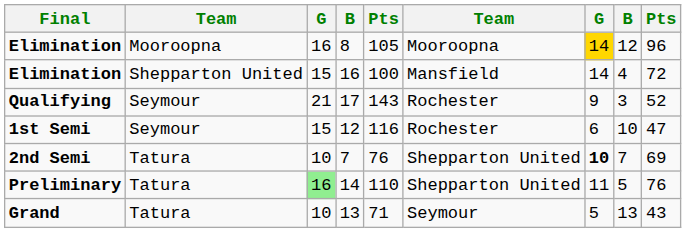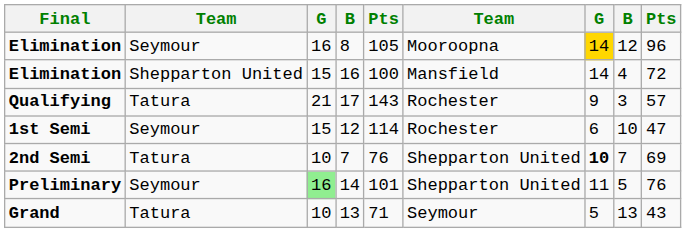(175, 46) Mooroopna -> (165, 46) Seymour
(165, 102) Seymour -> (160, 102) Tatura
(656, 102) 52 -> (656, 102) 57
(384, 130) 116 -> (384, 130) 114
(160, 185) Tatura -> (165, 185) Seymour
(384, 185) 110 -> (384, 185) 101
